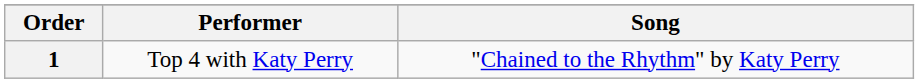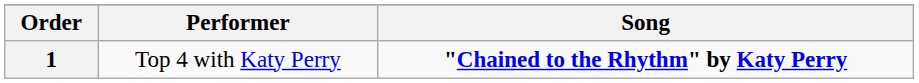(655, 59) normal -> (646, 59) bold
